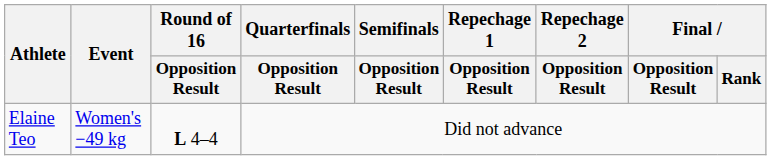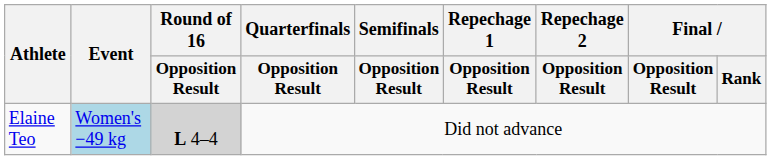(108, 129) no background -> (108, 129) lightblue background
(196, 140) no background -> (196, 140) lightgrey background
